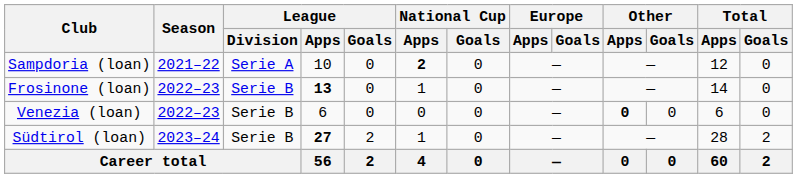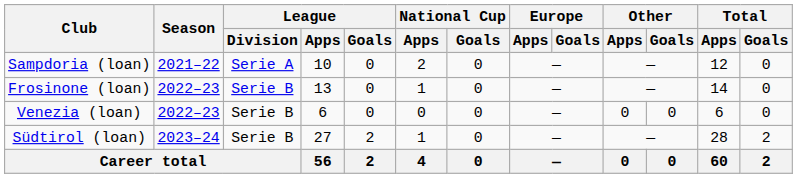(421, 65) bold -> (421, 65) normal
(323, 89) bold -> (323, 89) normal
(625, 113) bold -> (625, 113) normal
(323, 137) bold -> (323, 137) normal
